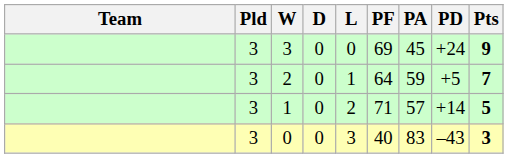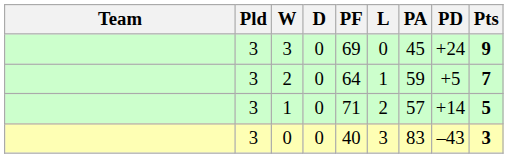columns swapped: (351, 19) <-> (383, 19)
